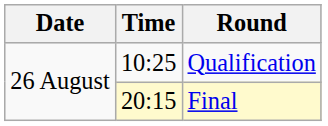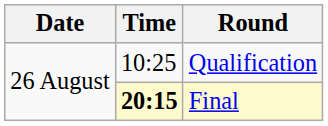(149, 100) normal -> (149, 100) bold
